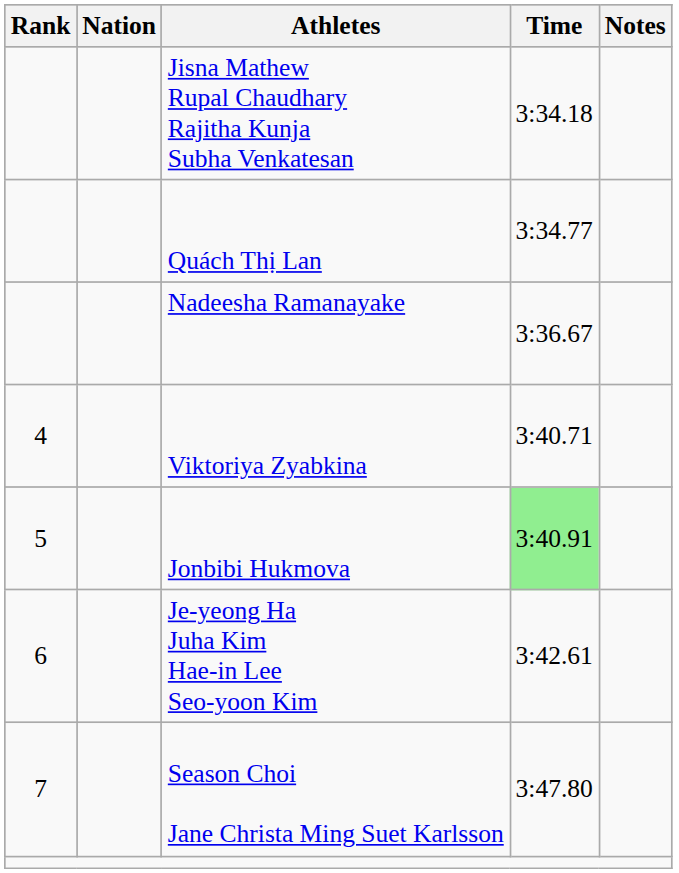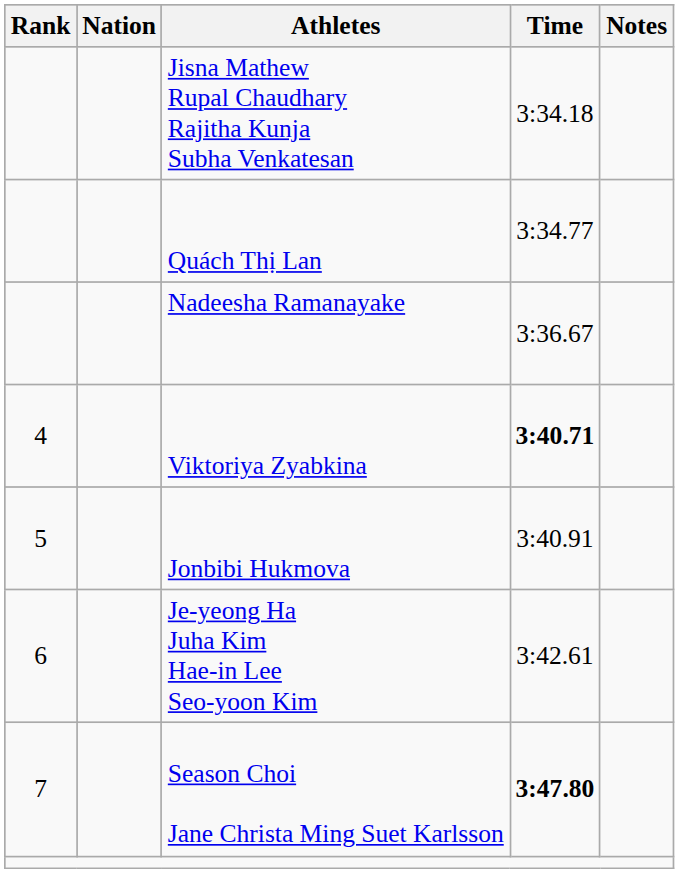(554, 436) normal -> (555, 436) bold
(554, 538) lightgreen background -> (555, 538) no background
(554, 789) normal -> (555, 789) bold
